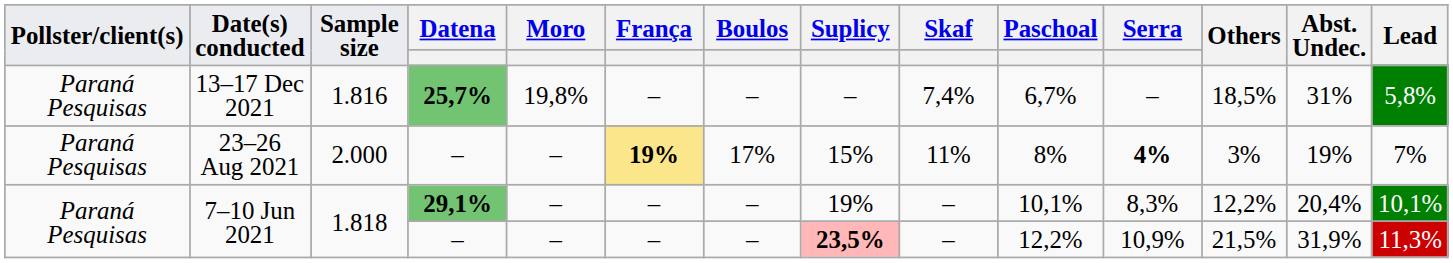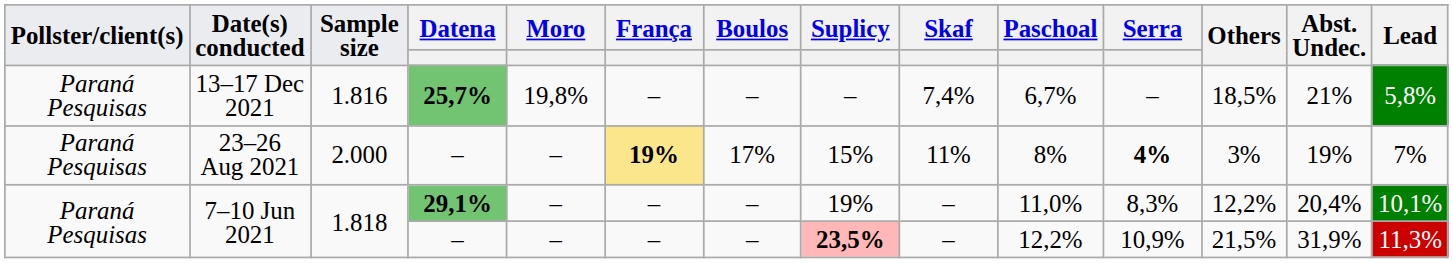(1329, 95) 31% -> (1329, 95) 21%
(1050, 204) 10,1% -> (1050, 204) 11,0%
